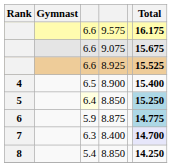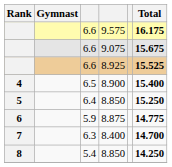(90, 101) lightyellow background -> (90, 101) no background
(150, 101) lightblue background -> (150, 101) no background
(150, 118) lightblue background -> (150, 118) no background
(150, 136) lavender background -> (150, 136) no background
